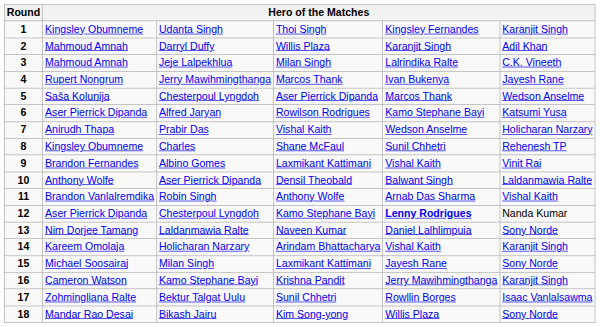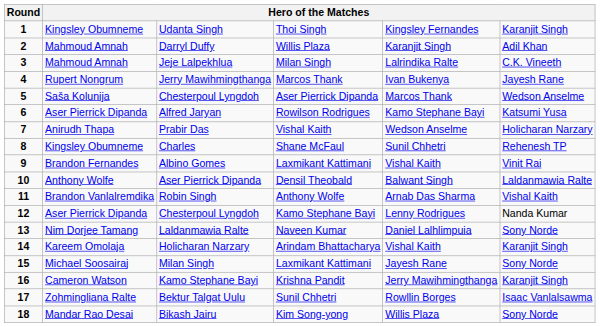(428, 213) bold -> (425, 213) normal
